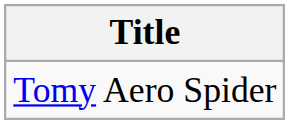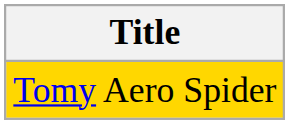(145, 89) no background -> (145, 89) gold background
